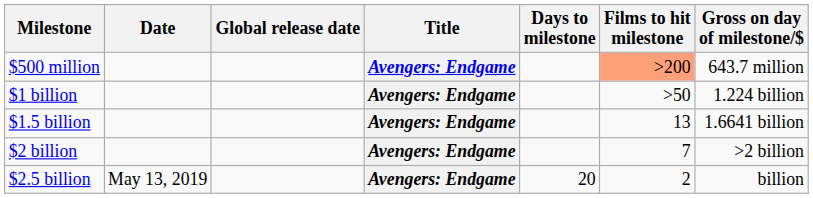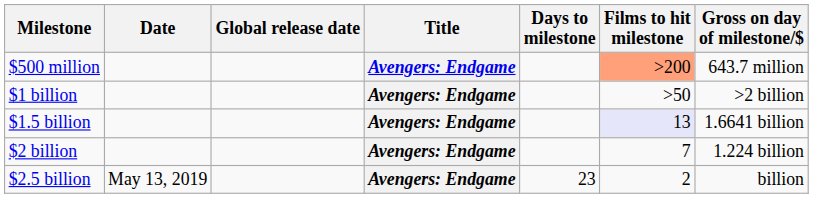(759, 94) 1.224 billion -> (769, 94) >2 billion
(682, 123) no background -> (682, 123) lavender background
(769, 151) >2 billion -> (759, 151) 1.224 billion
(587, 179) 20 -> (587, 179) 23
